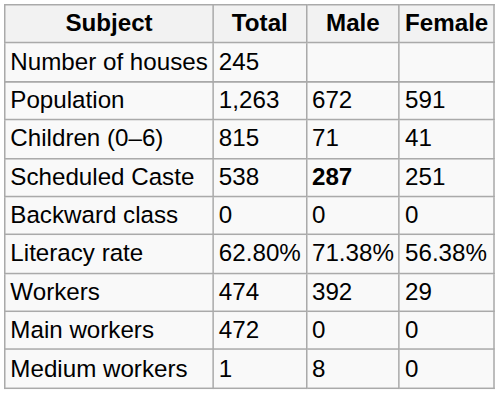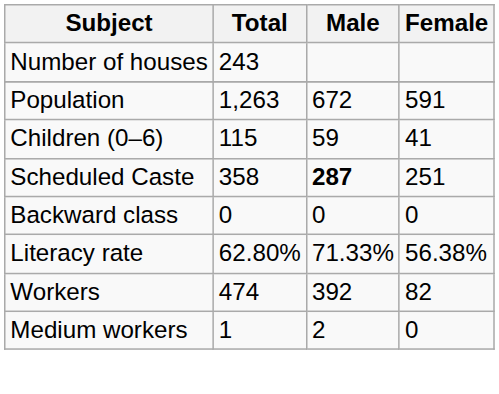(239, 61) 245 -> (239, 61) 243
(239, 138) 815 -> (238, 138) 115
(325, 138) 71 -> (325, 138) 59
(239, 176) 538 -> (239, 176) 358
(353, 253) 71.38% -> (353, 253) 71.33%
(418, 291) 29 -> (418, 291) 82
- row: (82, 330)
(319, 368) 8 -> (319, 330) 2
